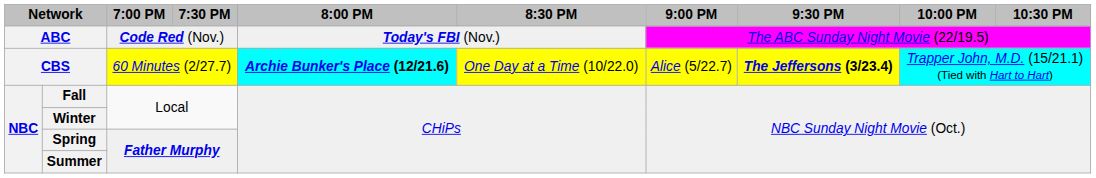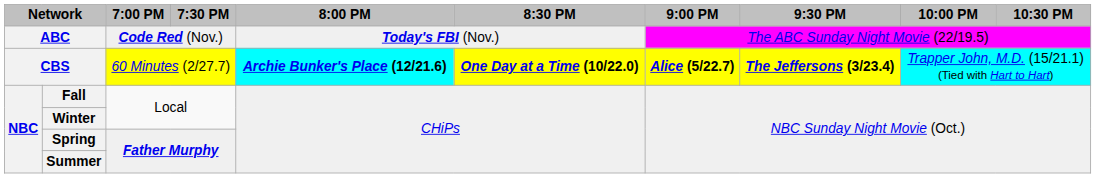(551, 66) normal -> (550, 66) bold
(691, 66) normal -> (692, 66) bold
